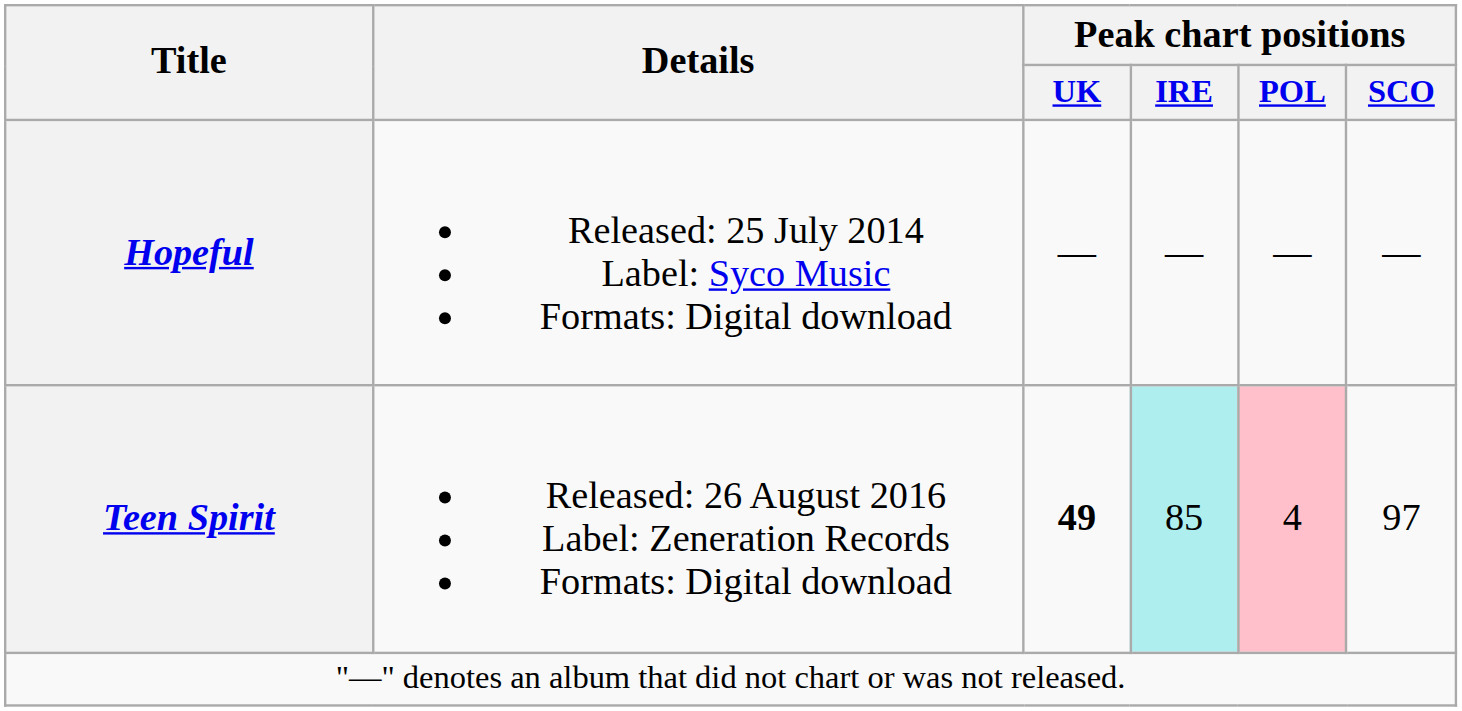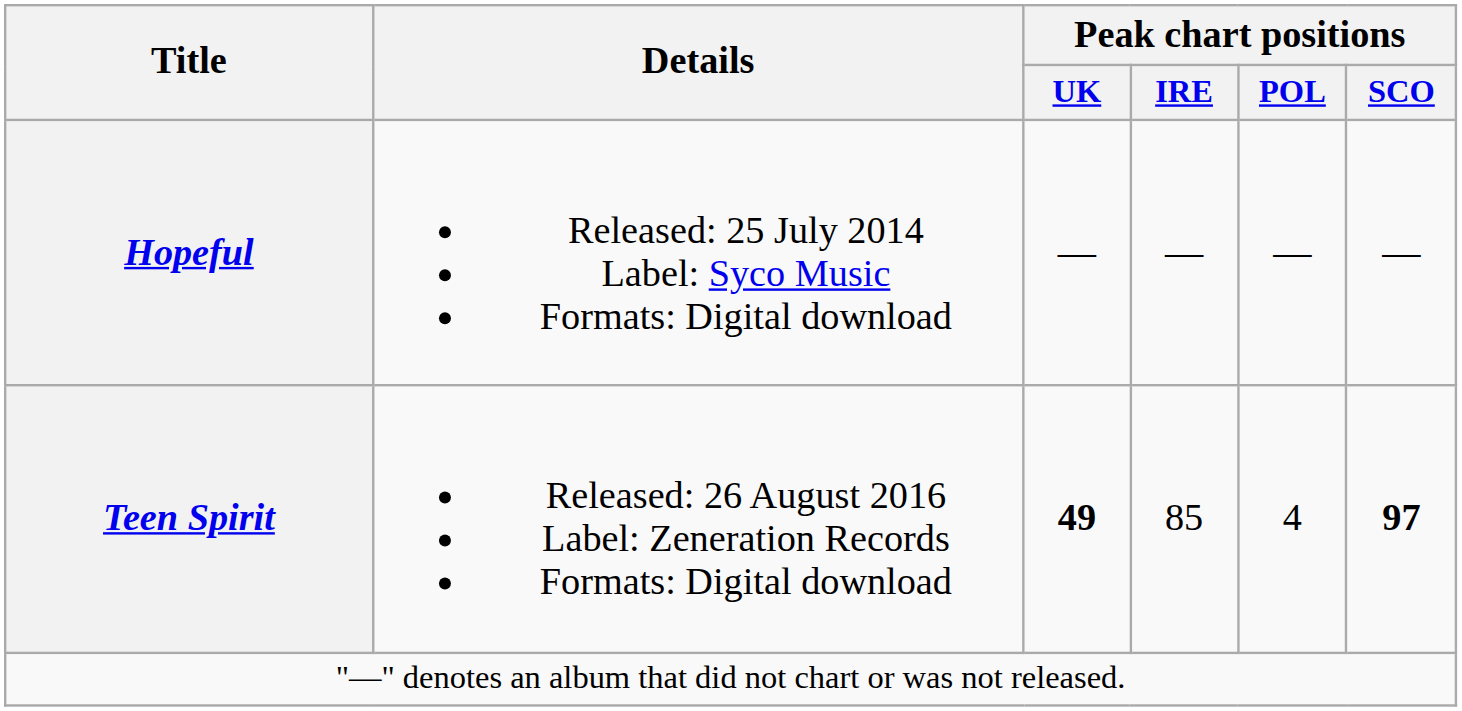(1184, 518) paleturquoise background -> (1184, 518) no background
(1292, 518) pink background -> (1292, 518) no background
(1401, 518) normal -> (1401, 518) bold
